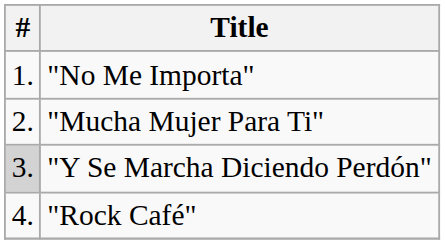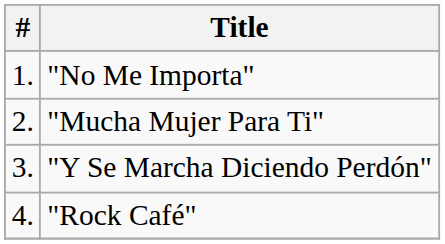(23, 167) lightgrey background -> (23, 167) no background
